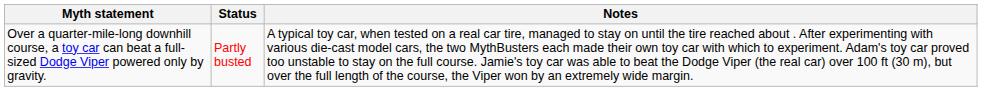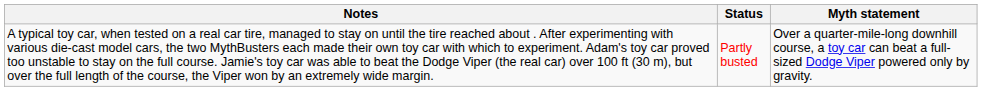columns swapped: (108, 14) <-> (621, 14)
